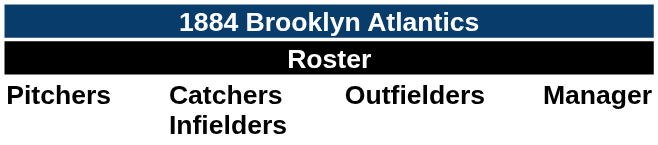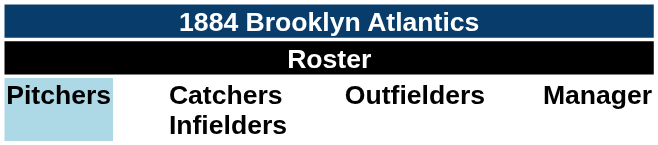(59, 95) no background -> (59, 95) lightblue background
